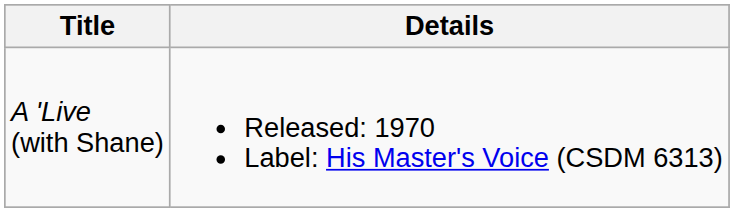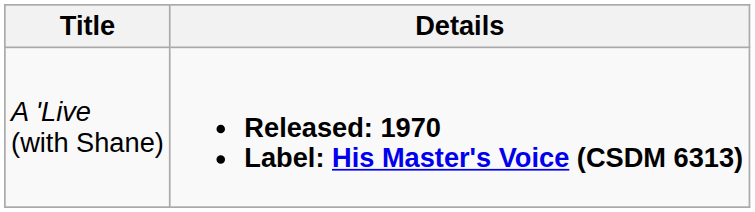(450, 143) normal -> (460, 143) bold
